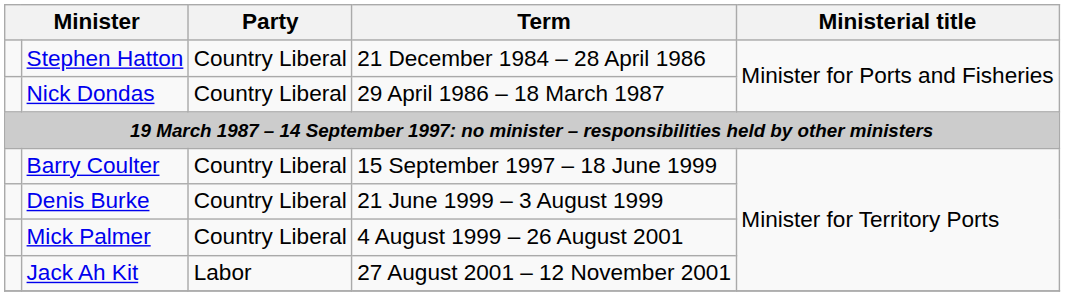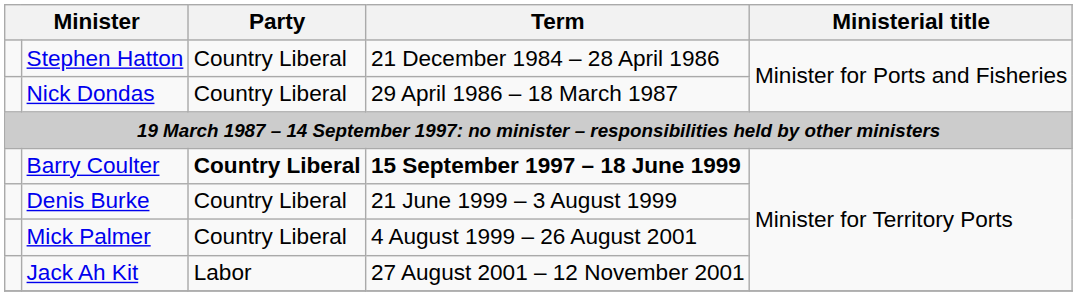(270, 165) normal -> (277, 165) bold
(537, 165) normal -> (556, 165) bold
